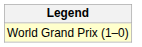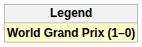(68, 32) normal -> (71, 32) bold
